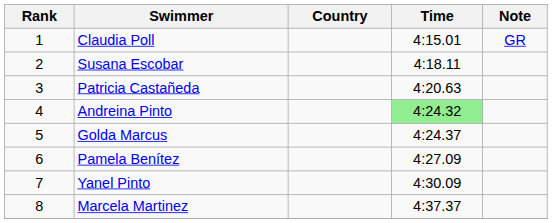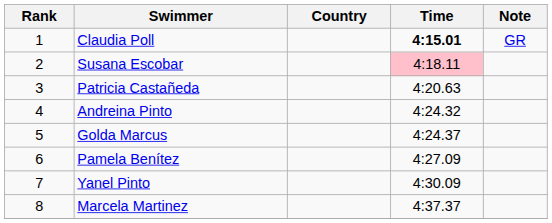(437, 39) normal -> (437, 39) bold
(437, 63) no background -> (437, 63) pink background
(437, 111) lightgreen background -> (437, 111) no background
